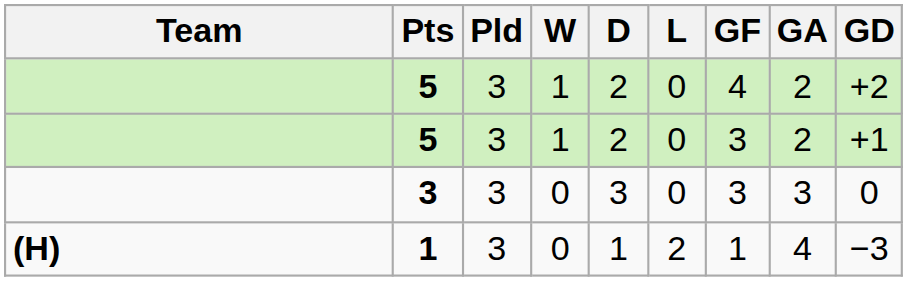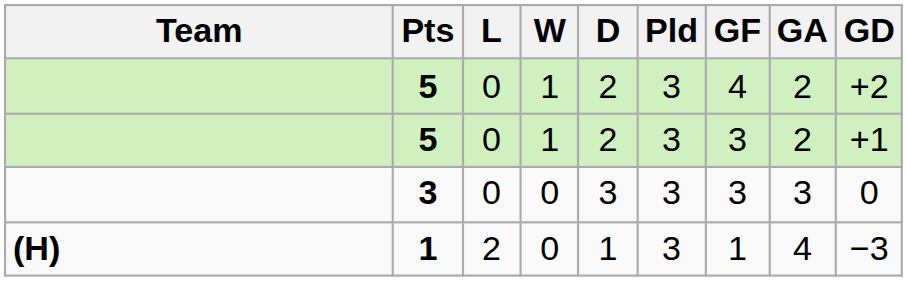columns swapped: (497, 31) <-> (677, 31)
